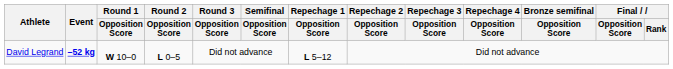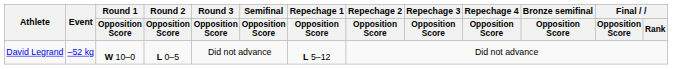(81, 53) bold -> (81, 53) normal
